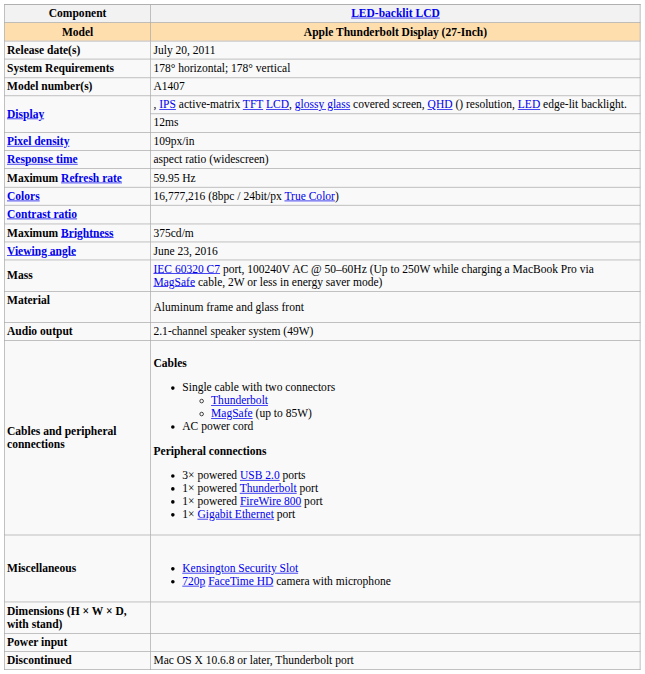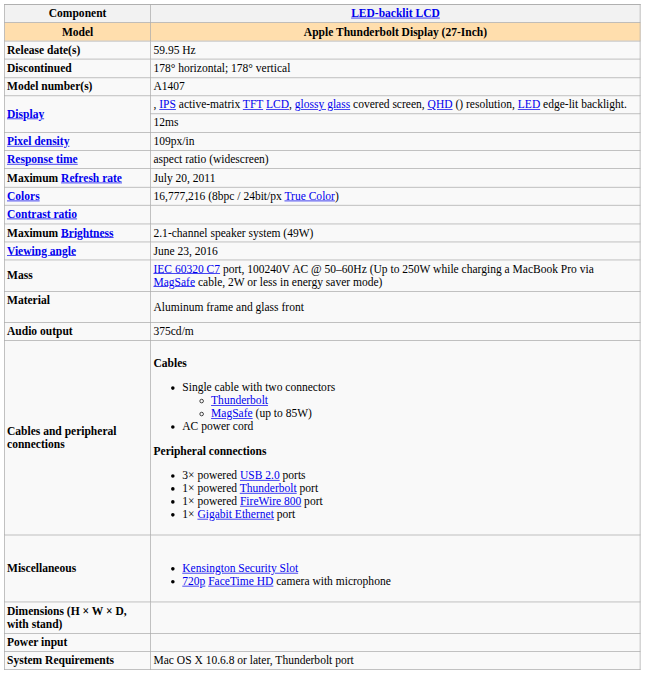(184, 50) July 20, 2011 -> (175, 50) 59.95 Hz
(61, 68) System Requirements -> (39, 68) Discontinued
(175, 178) 59.95 Hz -> (184, 178) July 20, 2011
(174, 232) 375cd/m -> (233, 232) 2.1-channel speaker system (49W)
(233, 331) 2.1-channel speaker system (49W) -> (174, 331) 375cd/m
(39, 660) Discontinued -> (61, 660) System Requirements
